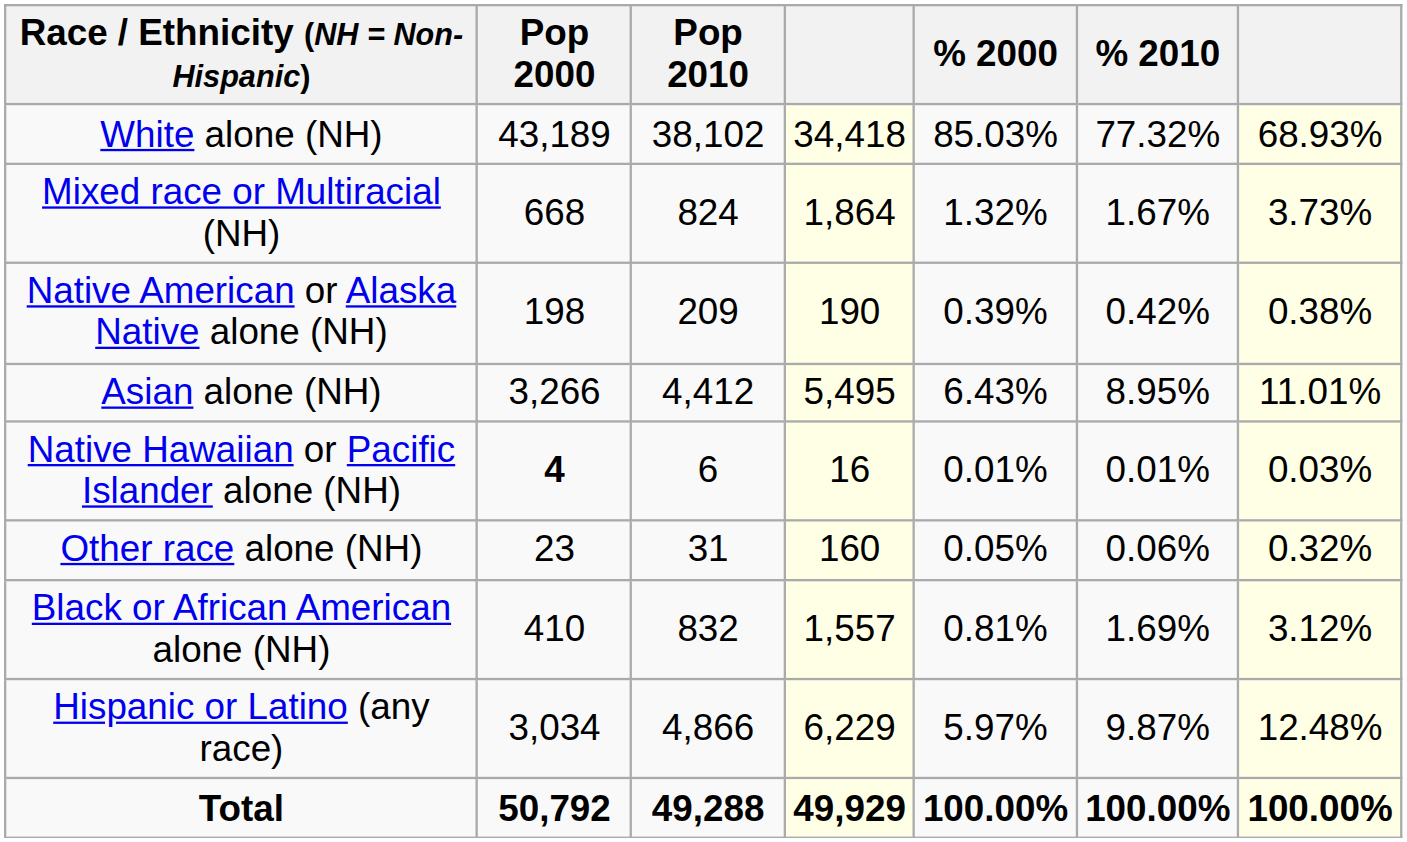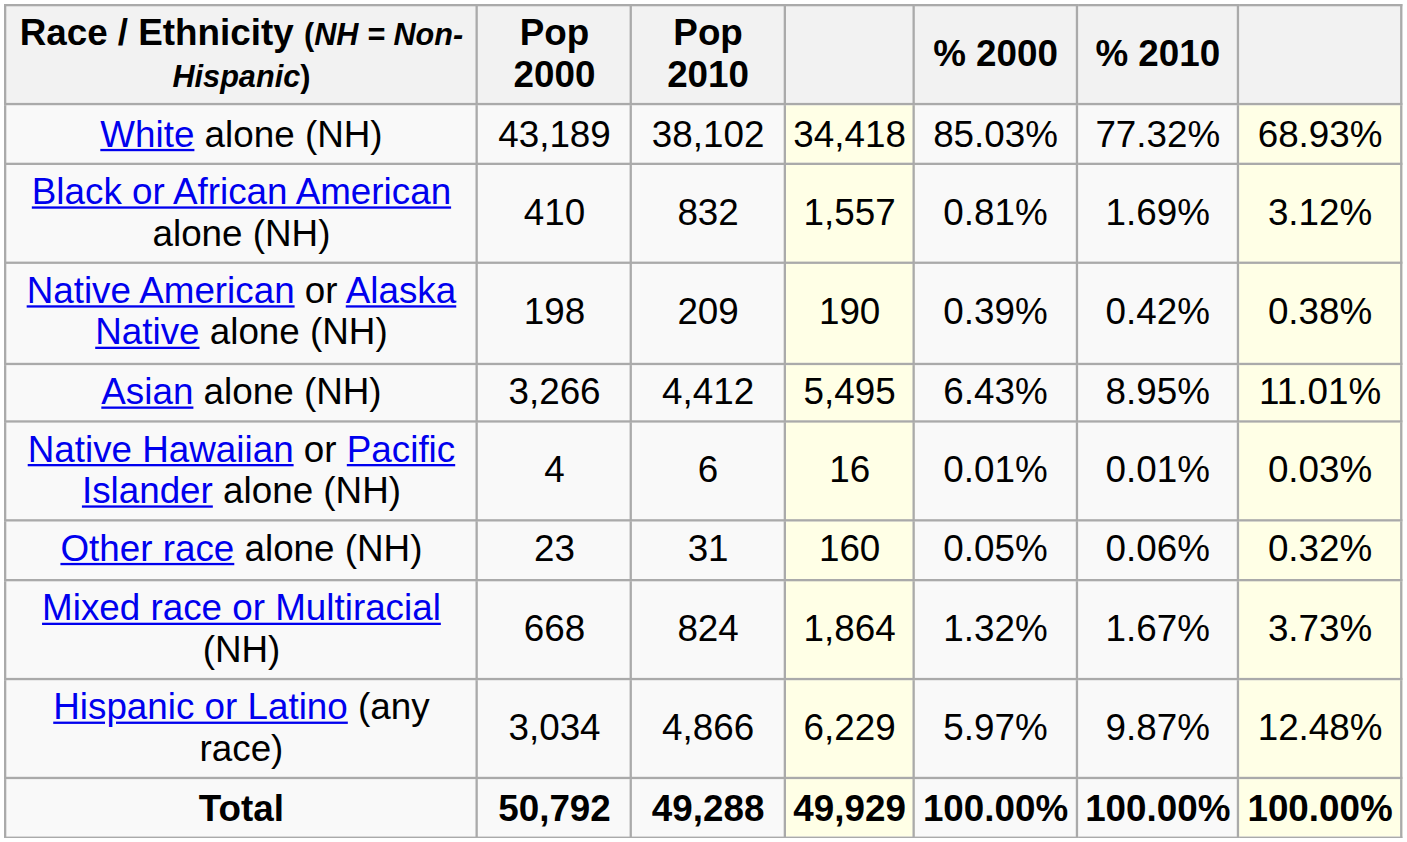rows swapped: (241, 628) <-> (241, 212)
(555, 470) bold -> (555, 470) normal
